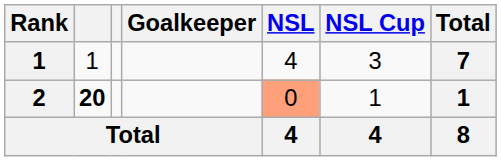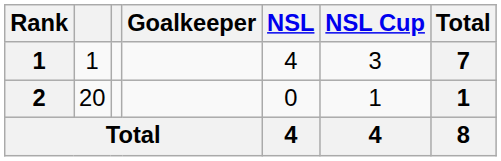(92, 98) bold -> (92, 98) normal
(291, 98) lightsalmon background -> (291, 98) no background
